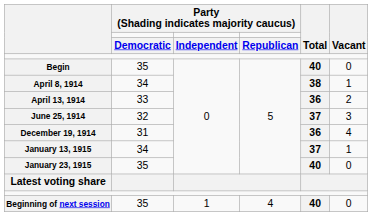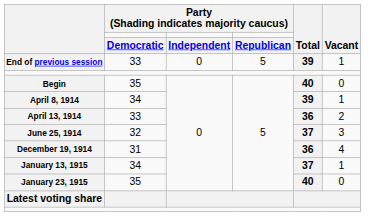+ row: (54, 62)
(315, 83) 38 -> (308, 100) 39
- row: (58, 204)
